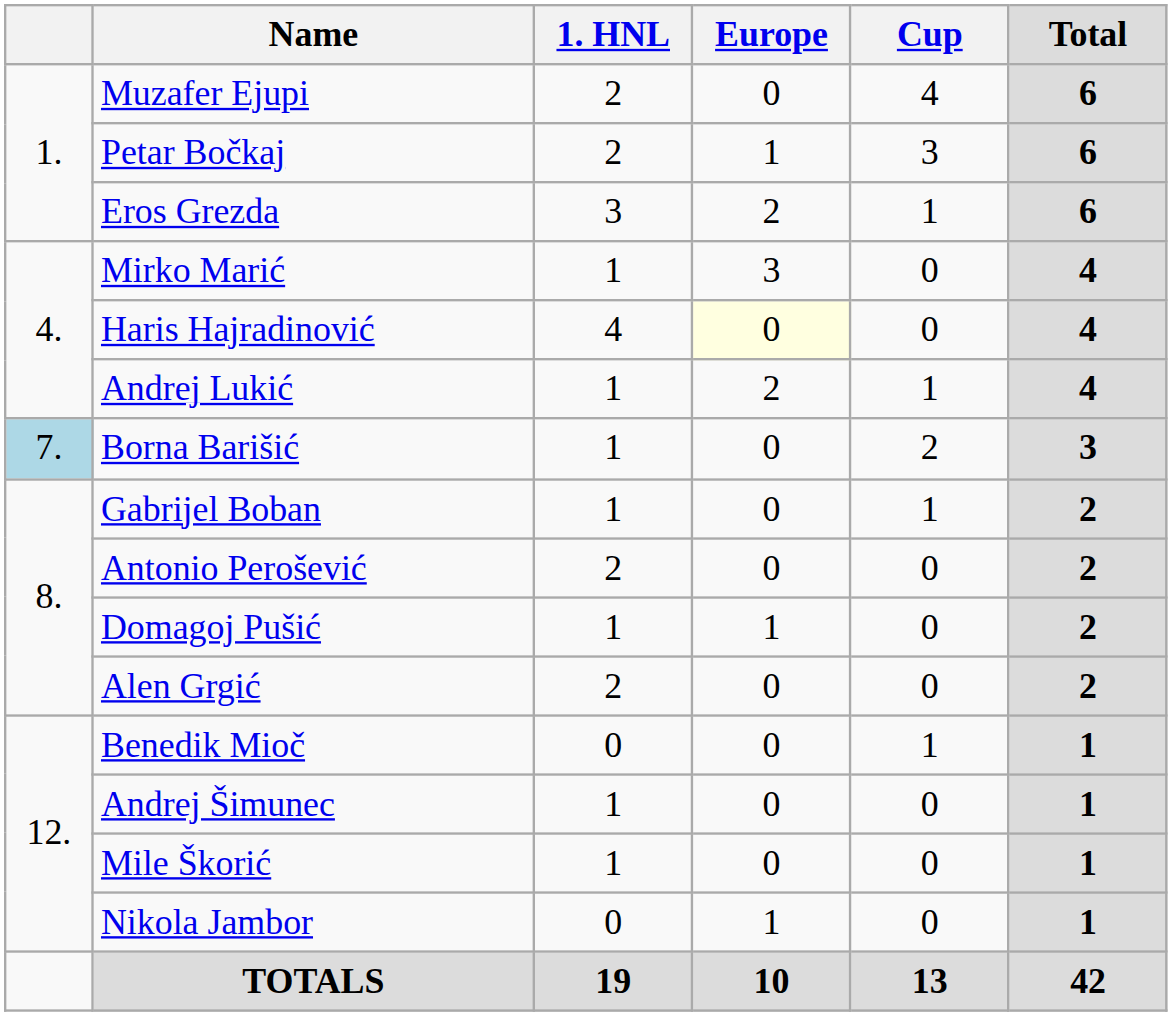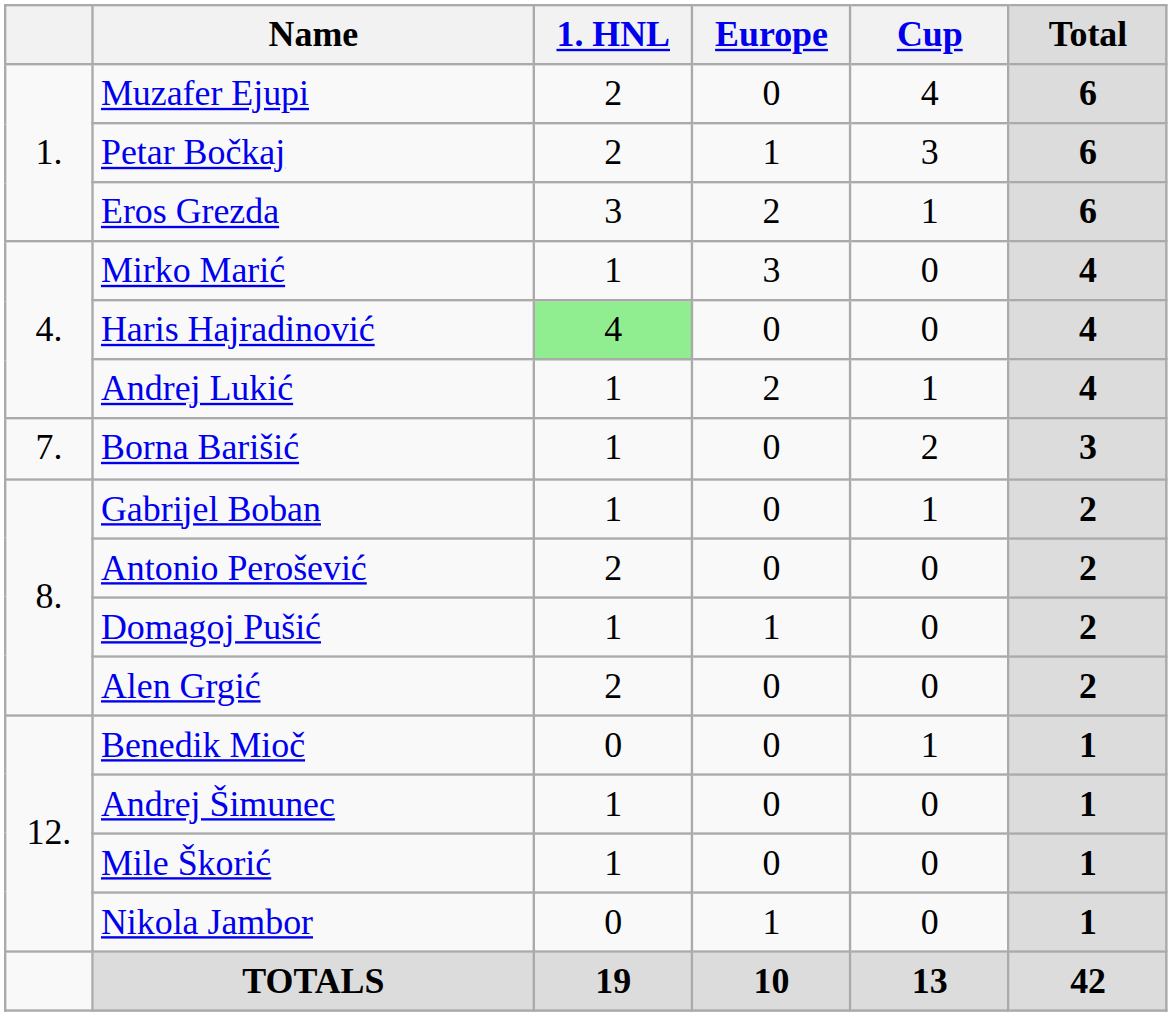(613, 329) no background -> (613, 329) lightgreen background
(772, 329) lightyellow background -> (772, 329) no background
(49, 448) lightblue background -> (49, 448) no background
